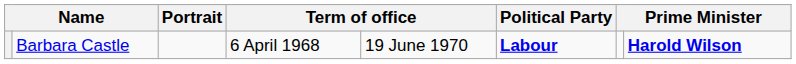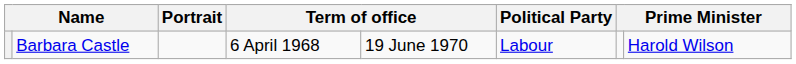(529, 44) bold -> (526, 44) normal
(685, 44) bold -> (681, 44) normal
